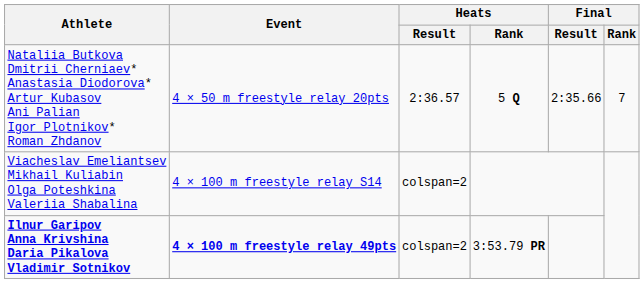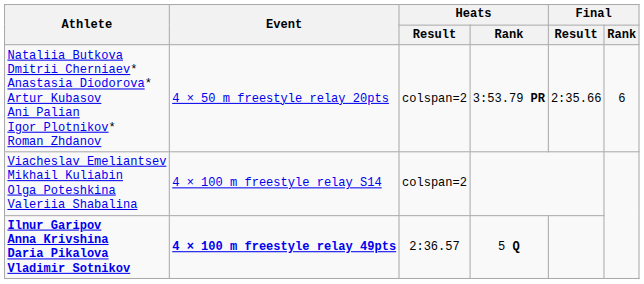(434, 98) 2:36.57 -> (434, 98) colspan=2
(509, 98) 5 Q -> (509, 98) 3:53.79 PR
(622, 98) 7 -> (622, 98) 6
(434, 247) colspan=2 -> (434, 247) 2:36.57
(509, 247) 3:53.79 PR -> (509, 247) 5 Q
